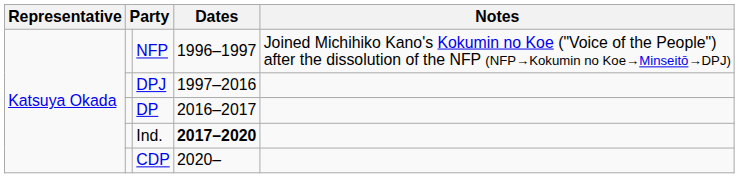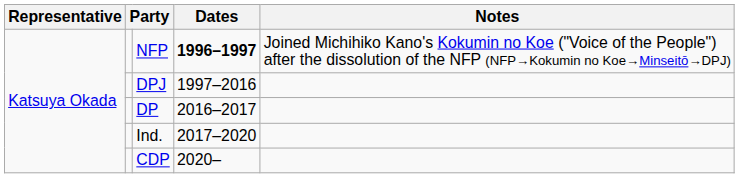(217, 51) normal -> (217, 51) bold
(217, 135) bold -> (217, 135) normal
